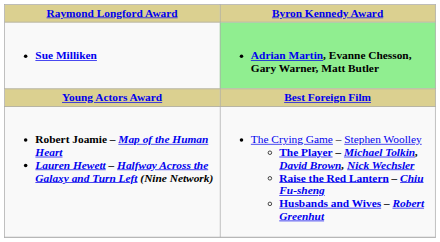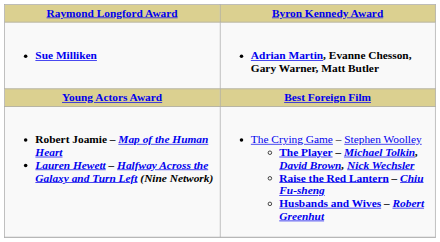(328, 62) lightgreen background -> (328, 62) no background
